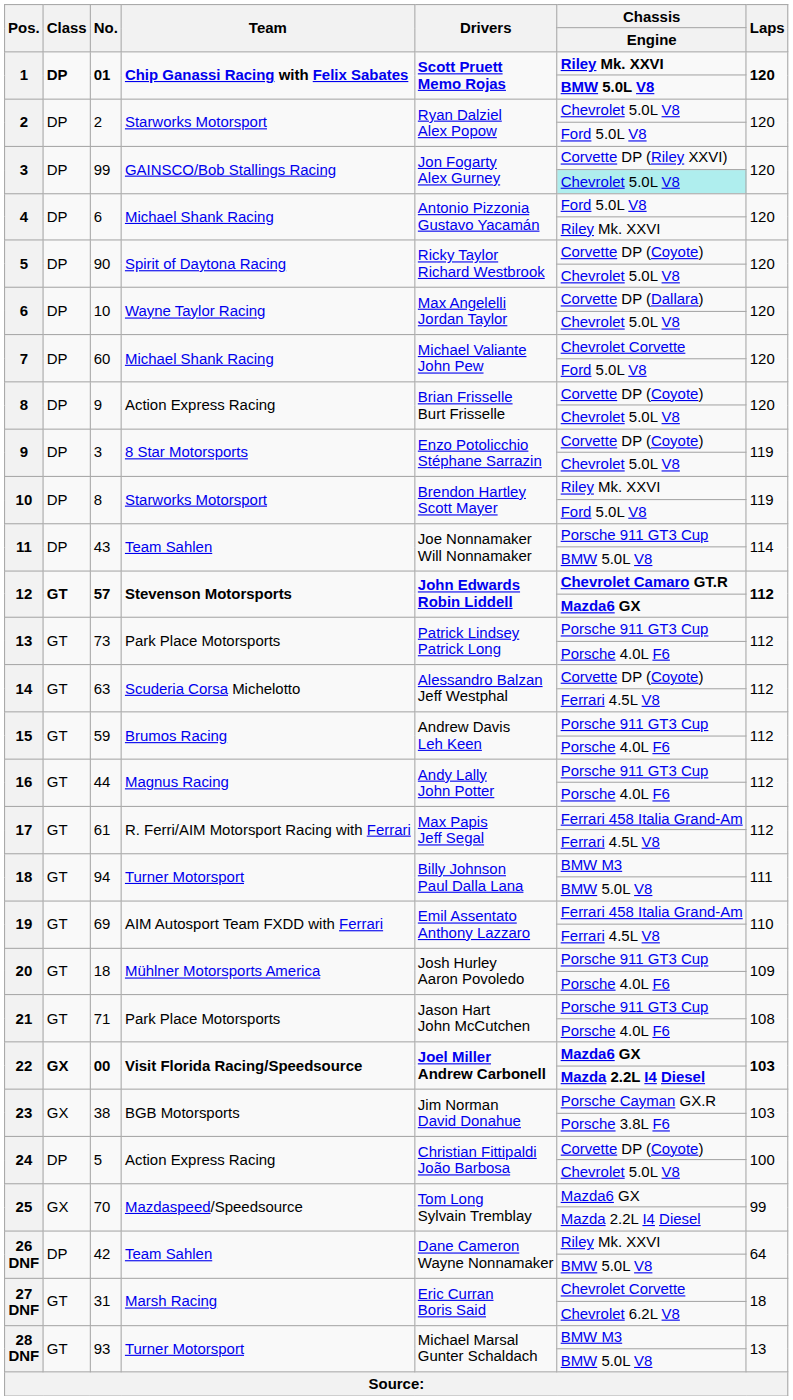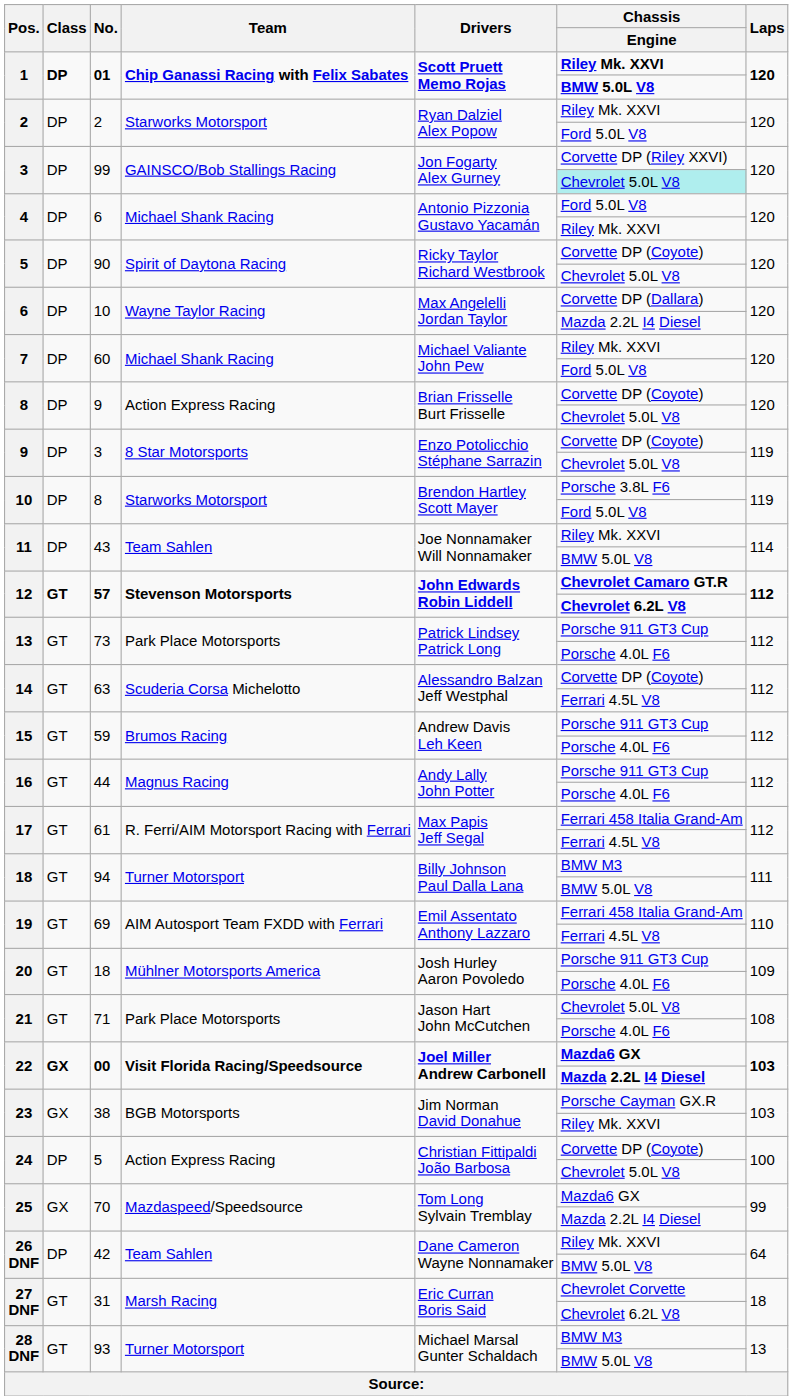(620, 110) Chevrolet 5.0L V8 -> (611, 110) Riley Mk. XXVI
(620, 322) Chevrolet 5.0L V8 -> (631, 322) Mazda 2.2L I4 Diesel
(623, 346) Chevrolet Corvette -> (611, 346) Riley Mk. XXVI
(611, 488) Riley Mk. XXVI -> (615, 488) Porsche 3.8L F6
(635, 535) Porsche 911 GT3 Cup -> (611, 535) Riley Mk. XXVI
(601, 605) Mazda6 GX -> (623, 605) Chevrolet 6.2L V8
(635, 1006) Porsche 911 GT3 Cup -> (620, 1006) Chevrolet 5.0L V8
(615, 1124) Porsche 3.8L F6 -> (611, 1124) Riley Mk. XXVI
